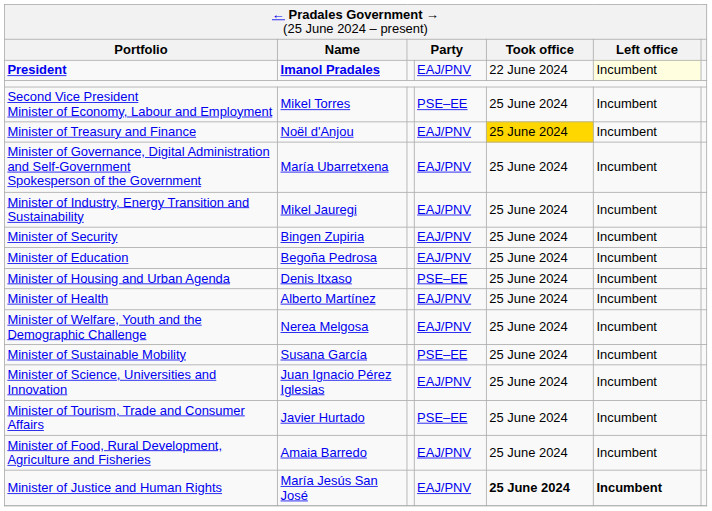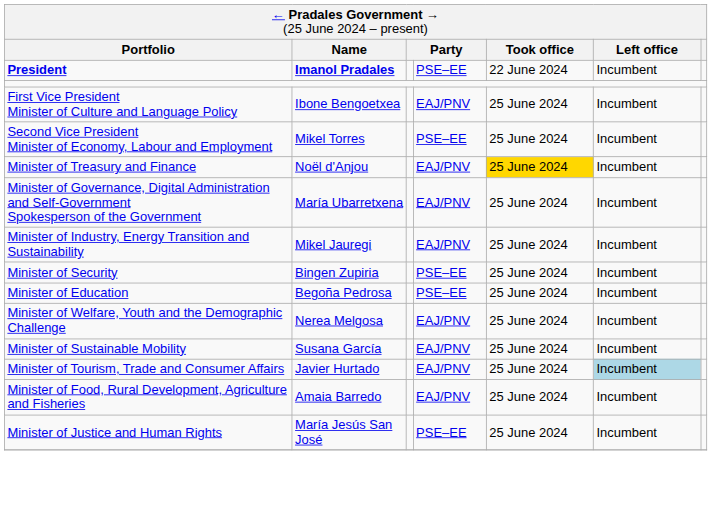(444, 70) EAJ/PNV -> (441, 70) PSE–EE
(627, 70) lightyellow background -> (627, 70) no background
+ row: (122, 104)
(444, 237) EAJ/PNV -> (441, 272) PSE–EE
(444, 258) EAJ/PNV -> (441, 293) PSE–EE
- row: (119, 278)
- row: (58, 299)
(442, 354) PSE–EE -> (443, 348) EAJ/PNV
- row: (112, 382)
(442, 417) PSE–EE -> (443, 369) EAJ/PNV
(627, 417) no background -> (627, 369) lightblue background
(444, 488) EAJ/PNV -> (441, 432) PSE–EE
(530, 488) bold -> (528, 432) normal
(629, 488) bold -> (627, 432) normal
